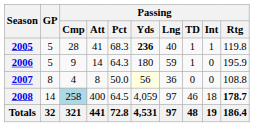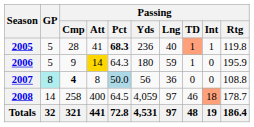(119, 46) normal -> (119, 46) bold
(145, 46) bold -> (145, 46) normal
(193, 46) no background -> (193, 46) lightsalmon background
(97, 63) no background -> (97, 63) gold background
(50, 79) no background -> (50, 79) paleturquoise background
(73, 79) normal -> (73, 79) bold
(119, 79) no background -> (119, 79) lightblue background
(145, 79) lightyellow background -> (145, 79) no background
(73, 96) lightblue background -> (73, 96) no background
(211, 96) no background -> (211, 96) lightsalmon background
(235, 96) bold -> (235, 96) normal
